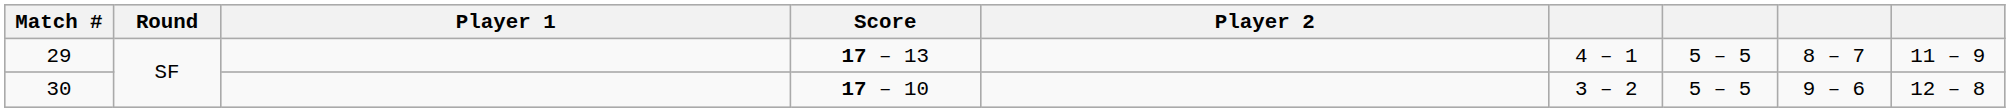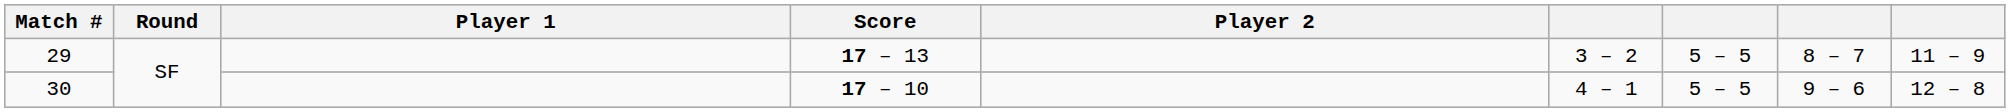(1606, 56) 4 – 1 -> (1606, 56) 3 – 2
(1606, 90) 3 – 2 -> (1606, 90) 4 – 1
